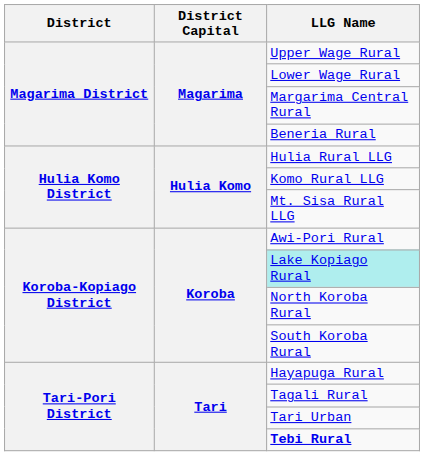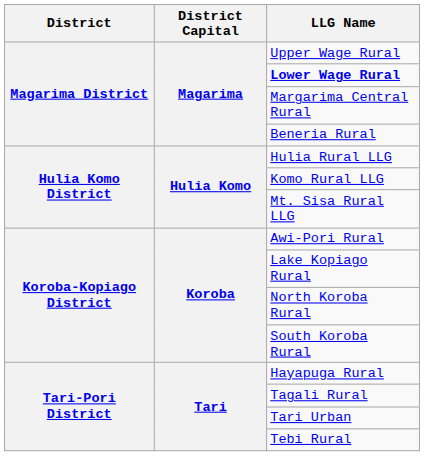(335, 75) normal -> (335, 75) bold
(319, 268) paleturquoise background -> (319, 268) no background
(311, 440) bold -> (311, 440) normal
